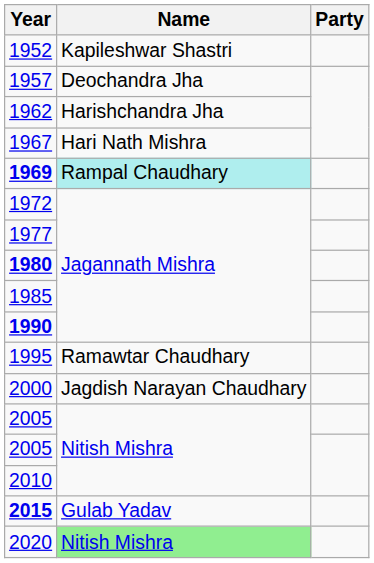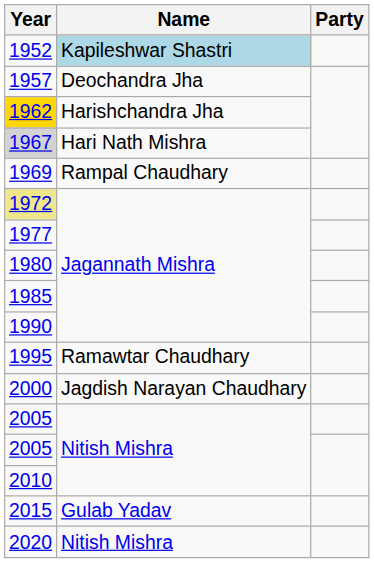(147, 50) no background -> (147, 50) lightblue background
(31, 111) no background -> (31, 111) gold background
(31, 142) no background -> (31, 142) lightgrey background
(31, 173) bold -> (31, 173) normal
(144, 173) paleturquoise background -> (144, 173) no background
(31, 204) no background -> (31, 204) khaki background
(31, 265) bold -> (31, 265) normal
(31, 326) bold -> (31, 326) normal
(31, 511) bold -> (31, 511) normal
(117, 541) lightgreen background -> (117, 541) no background
